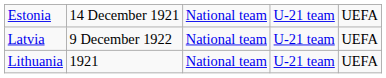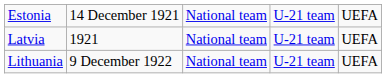(121, 38) 9 December 1922 -> (84, 38) 1921
(84, 61) 1921 -> (121, 61) 9 December 1922
